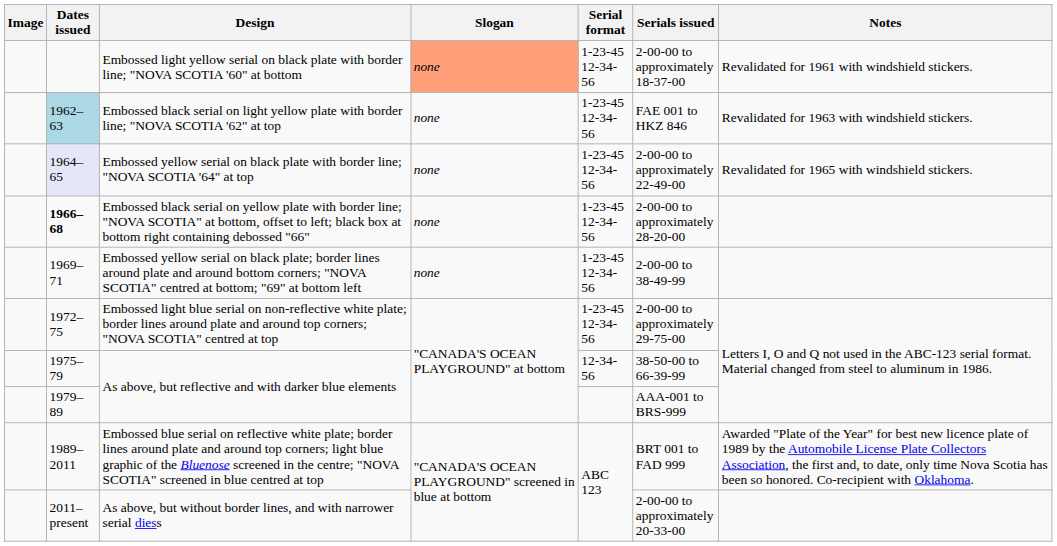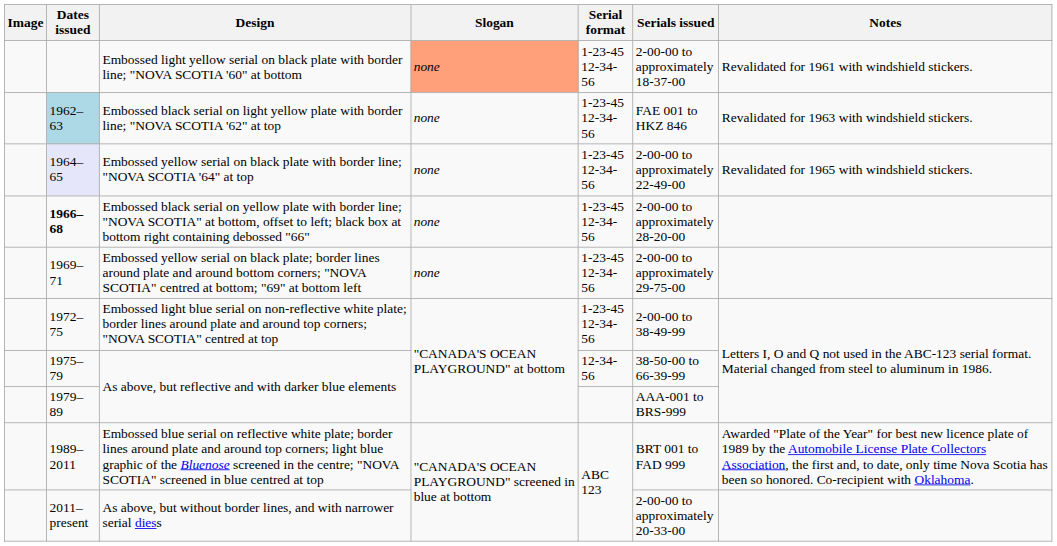(664, 272) 2-00-00 to 38-49-99 -> (675, 272) 2-00-00 to approximately 29-75-00
(675, 324) 2-00-00 to approximately 29-75-00 -> (664, 324) 2-00-00 to 38-49-99
